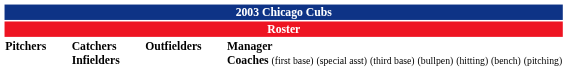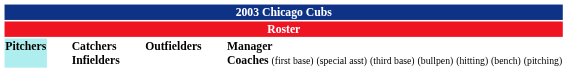(26, 46) no background -> (26, 46) paleturquoise background
